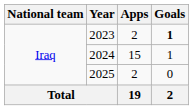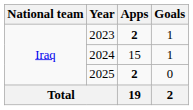(134, 34) normal -> (134, 34) bold
(170, 34) bold -> (170, 34) normal
(134, 74) normal -> (134, 74) bold
